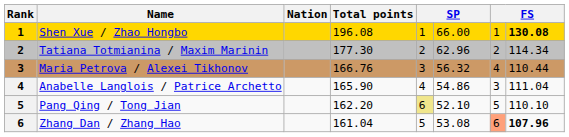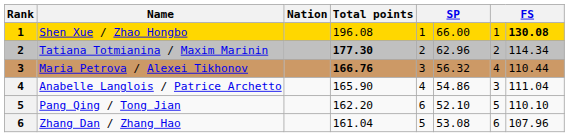(353, 50) normal -> (353, 50) bold
(353, 68) normal -> (353, 68) bold
(422, 105) khaki background -> (422, 105) no background
(496, 123) lightsalmon background -> (496, 123) no background
(529, 123) bold -> (529, 123) normal
